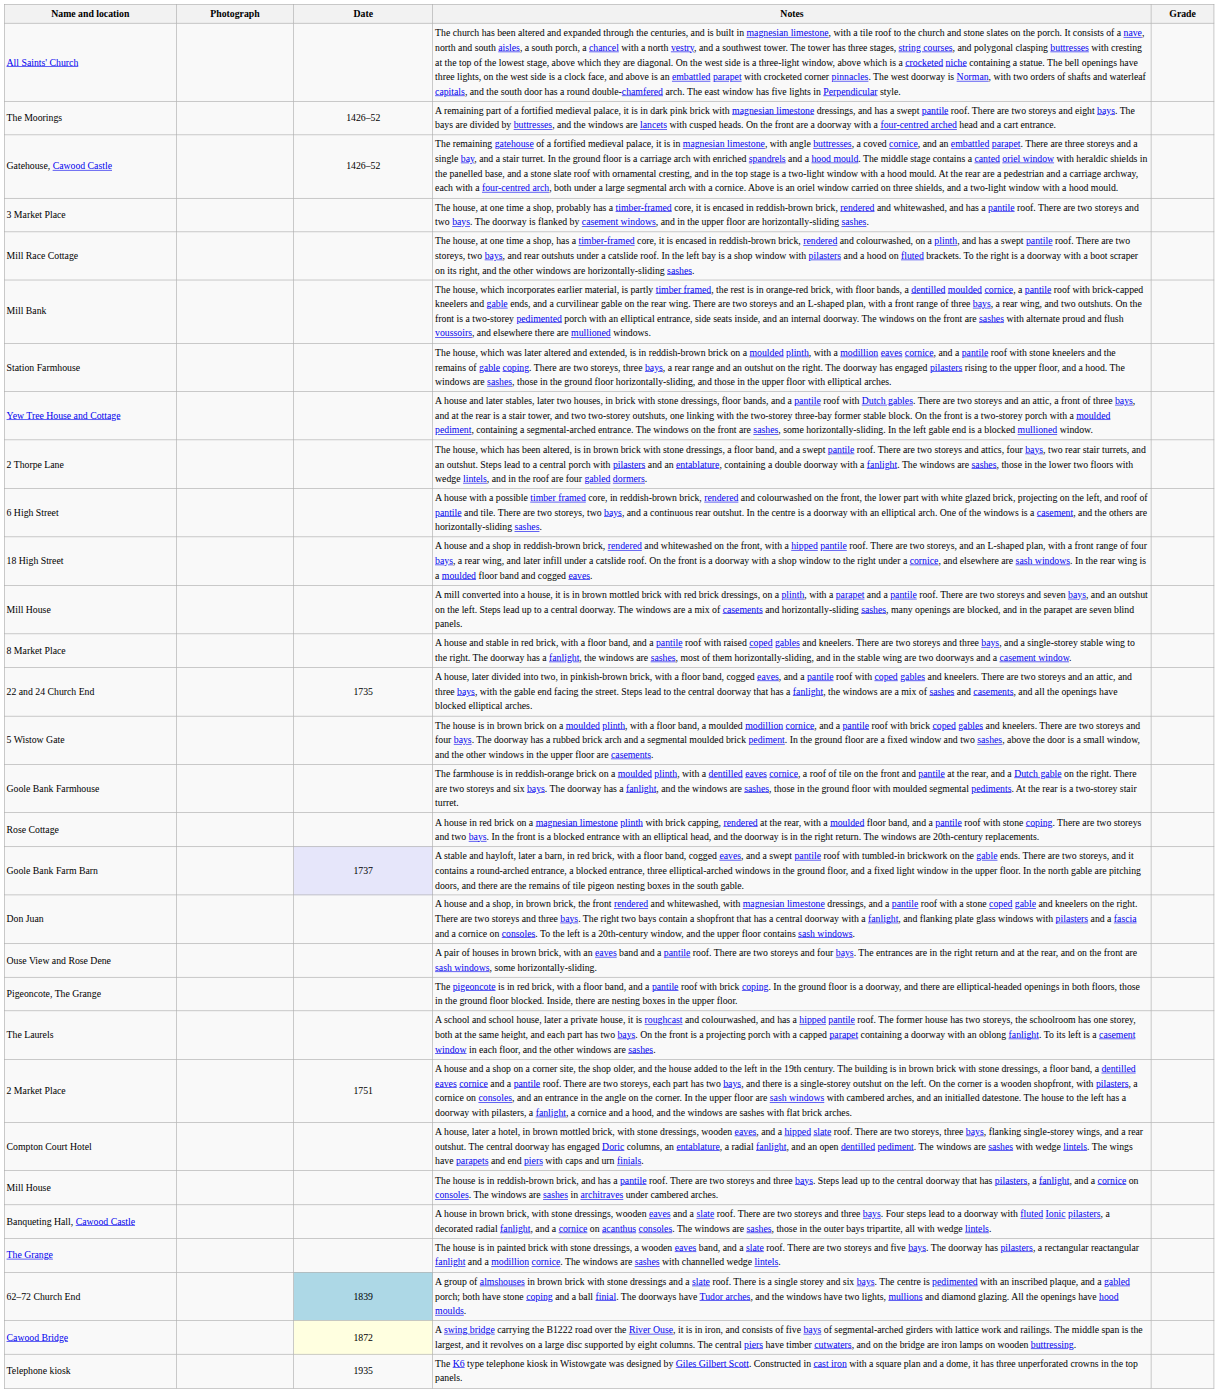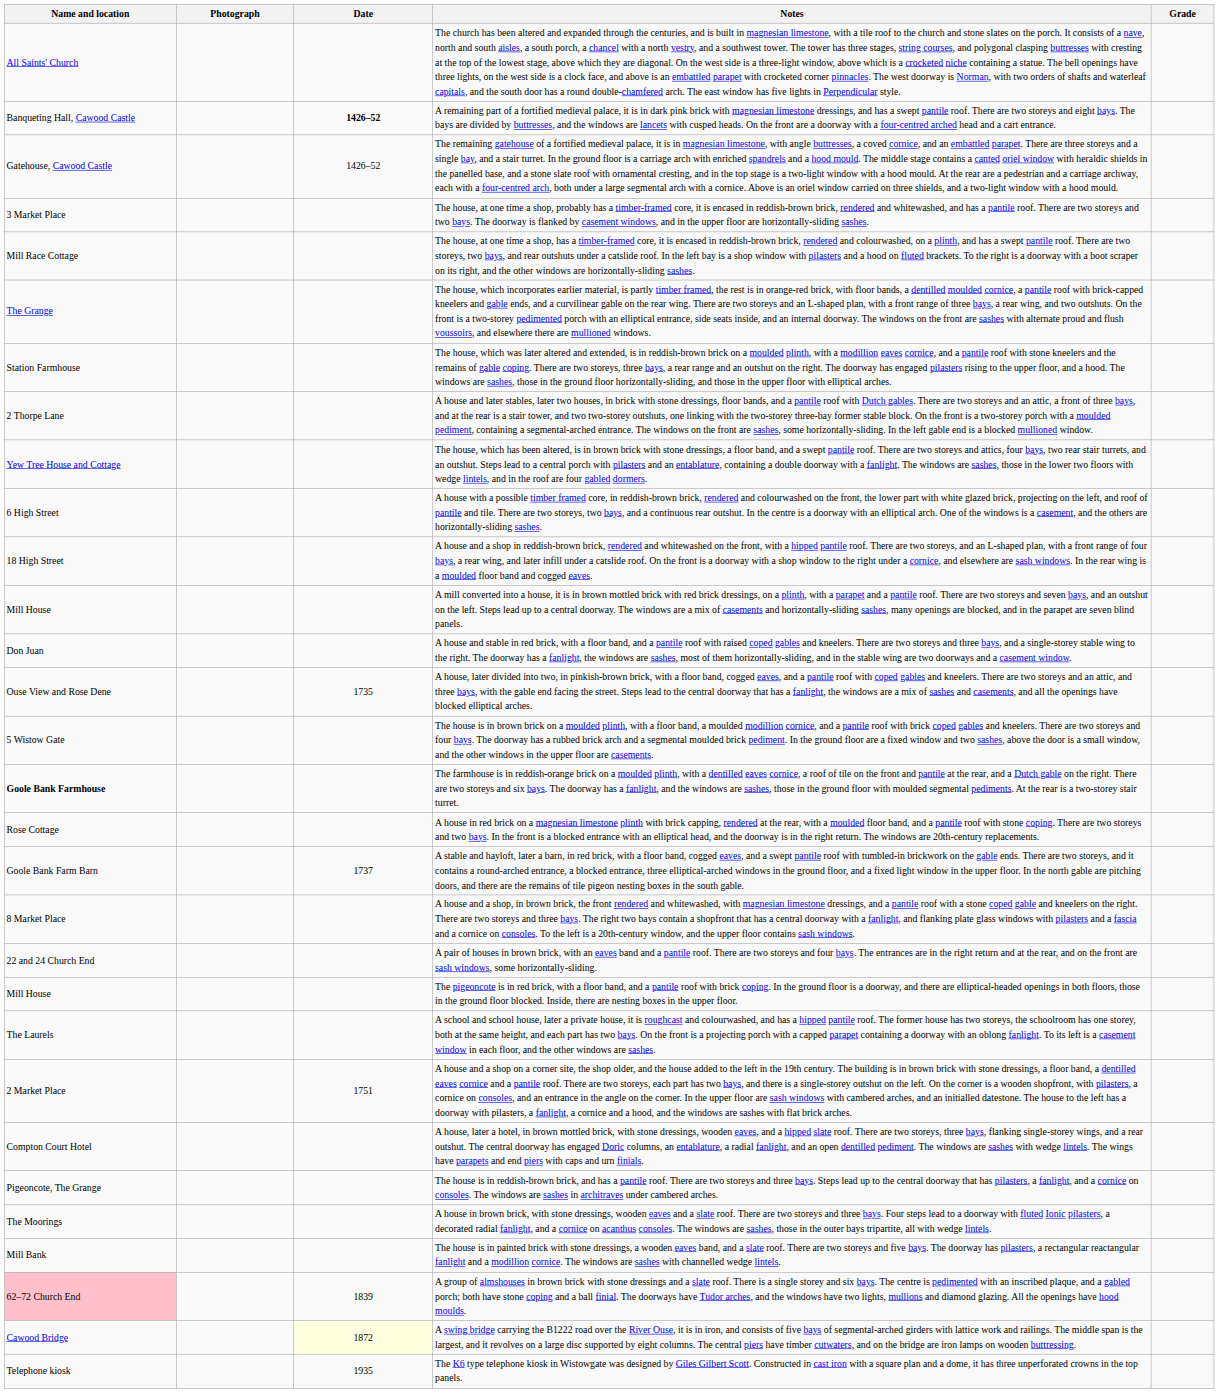(34, 118) The Moorings -> (71, 118) Banqueting Hall, Cawood Castle
(363, 118) normal -> (363, 118) bold
(26, 311) Mill Bank -> (30, 311) The Grange
(64, 416) Yew Tree House and Cottage -> (35, 416) 2 Thorpe Lane
(35, 464) 2 Thorpe Lane -> (64, 464) Yew Tree House and Cottage
(36, 650) 8 Market Place -> (25, 650) Don Juan
(50, 691) 22 and 24 Church End -> (59, 691) Ouse View and Rose Dene
(53, 788) normal -> (56, 788) bold
(363, 870) lavender background -> (363, 870) no background
(25, 919) Don Juan -> (36, 919) 8 Market Place
(59, 960) Ouse View and Rose Dene -> (50, 960) 22 and 24 Church End
(54, 994) Pigeoncote, The Grange -> (29, 994) Mill House
(29, 1187) Mill House -> (54, 1187) Pigeoncote, The Grange
(71, 1221) Banqueting Hall, Cawood Castle -> (34, 1221) The Moorings
(30, 1255) The Grange -> (26, 1255) Mill Bank
(43, 1296) no background -> (43, 1296) pink background
(363, 1296) lightblue background -> (363, 1296) no background
